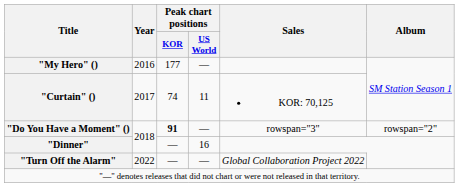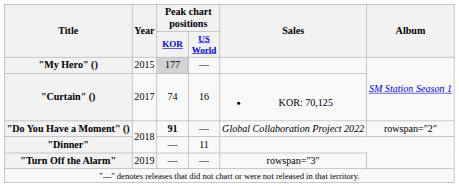(144, 65) 2016 -> (144, 65) 2015
(173, 65) no background -> (173, 65) lightgrey background
(204, 97) 11 -> (204, 97) 16
(293, 128) rowspan="3" -> (293, 128) Global Collaboration Project 2022
(204, 144) 16 -> (204, 144) 11
(144, 160) 2022 -> (144, 160) 2019
(293, 160) Global Collaboration Project 2022 -> (293, 160) rowspan="3"
